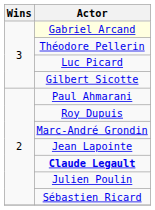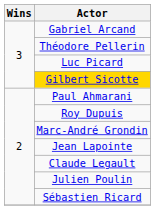(92, 30) lightyellow background -> (92, 30) no background
(92, 80) no background -> (92, 80) gold background
(92, 163) bold -> (92, 163) normal
